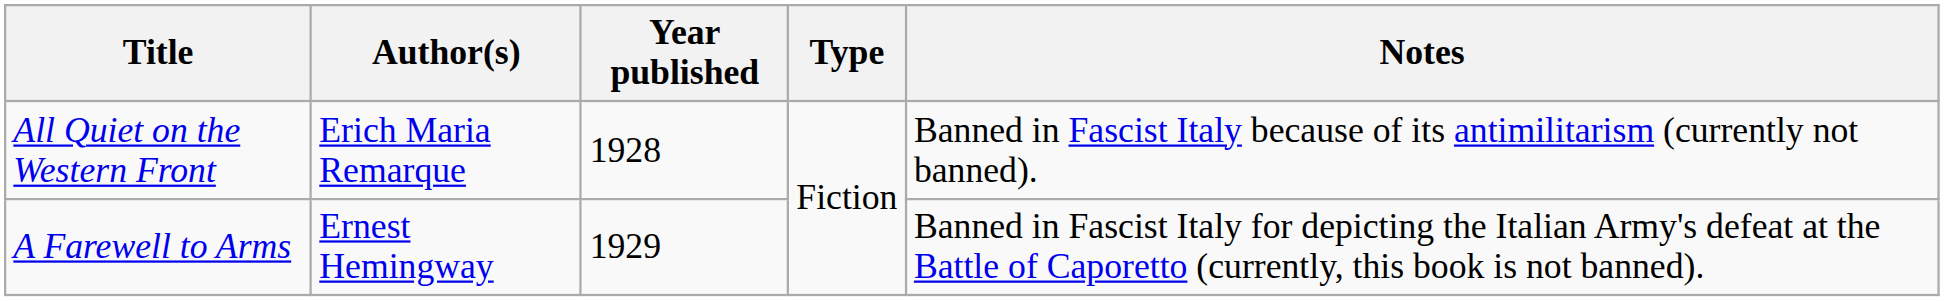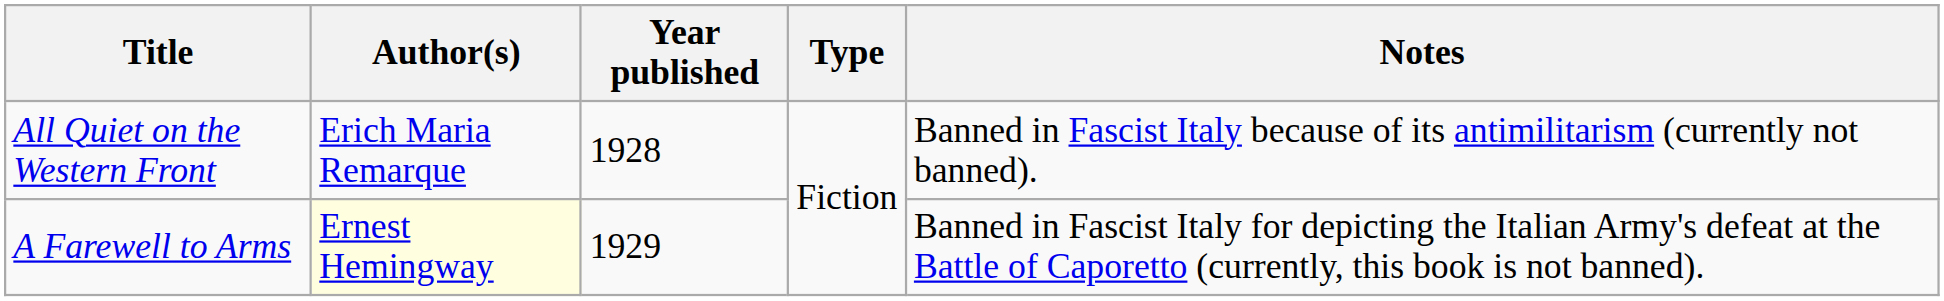(406, 246) no background -> (406, 246) lightyellow background
